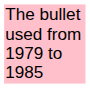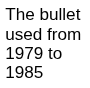(45, 44) pink background -> (45, 44) no background
